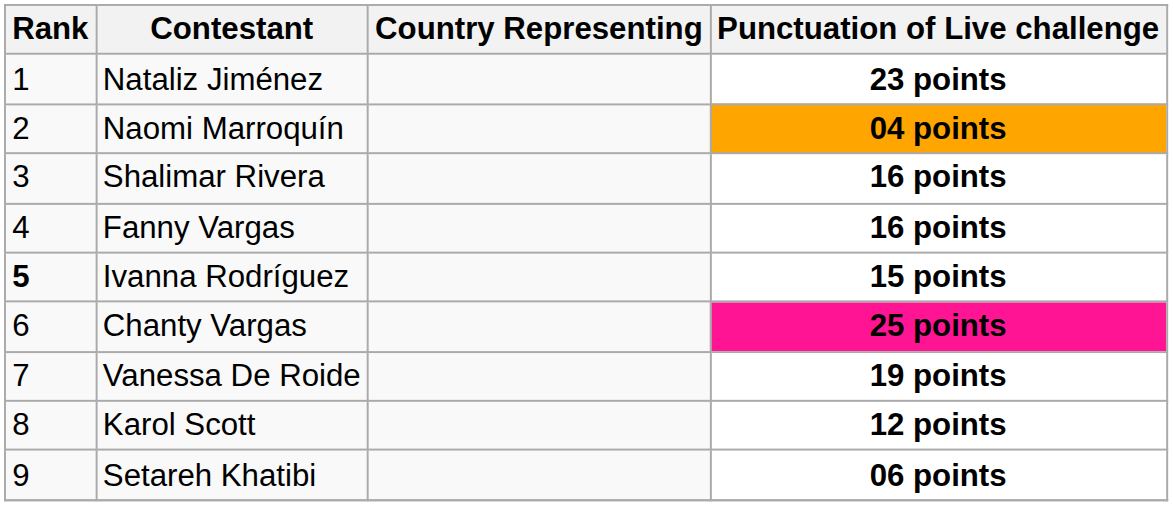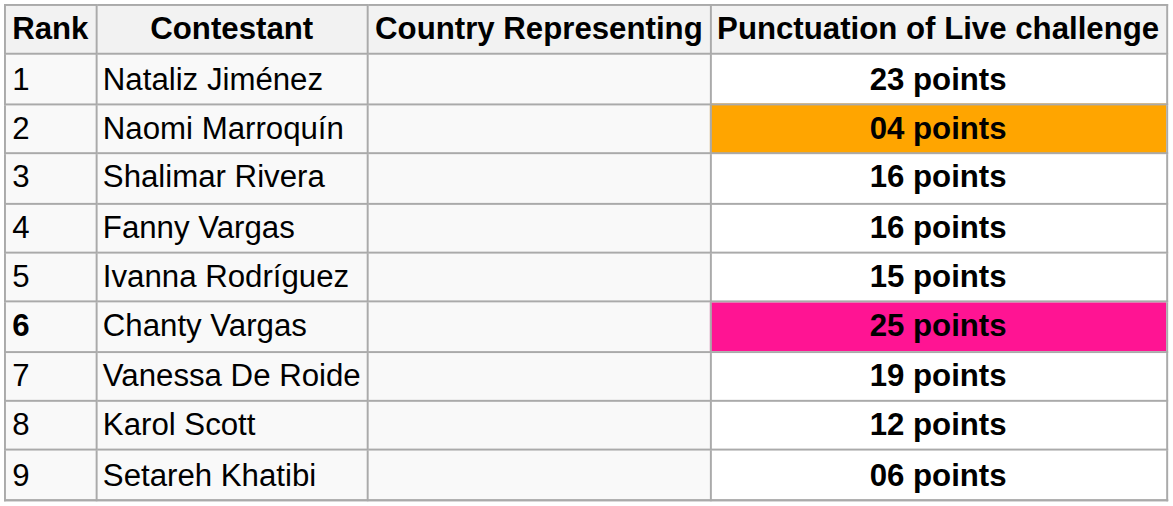(21, 276) bold -> (21, 276) normal
(21, 326) normal -> (21, 326) bold
